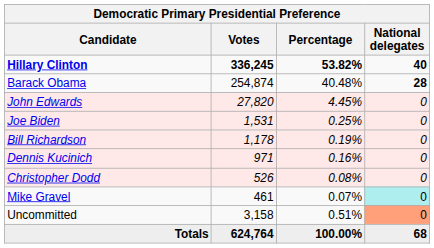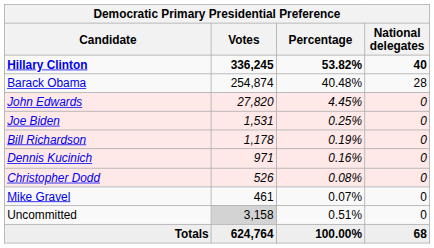(420, 84) bold -> (420, 84) normal
(423, 196) paleturquoise background -> (423, 196) no background
(259, 215) no background -> (259, 215) lightgrey background
(423, 215) lightsalmon background -> (423, 215) no background
